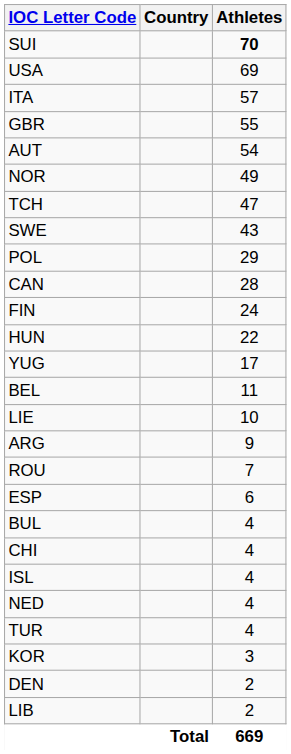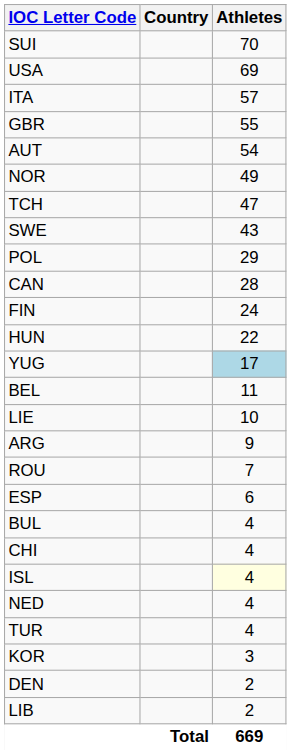(249, 44) bold -> (249, 44) normal
(249, 364) no background -> (249, 364) lightblue background
(249, 577) no background -> (249, 577) lightyellow background
